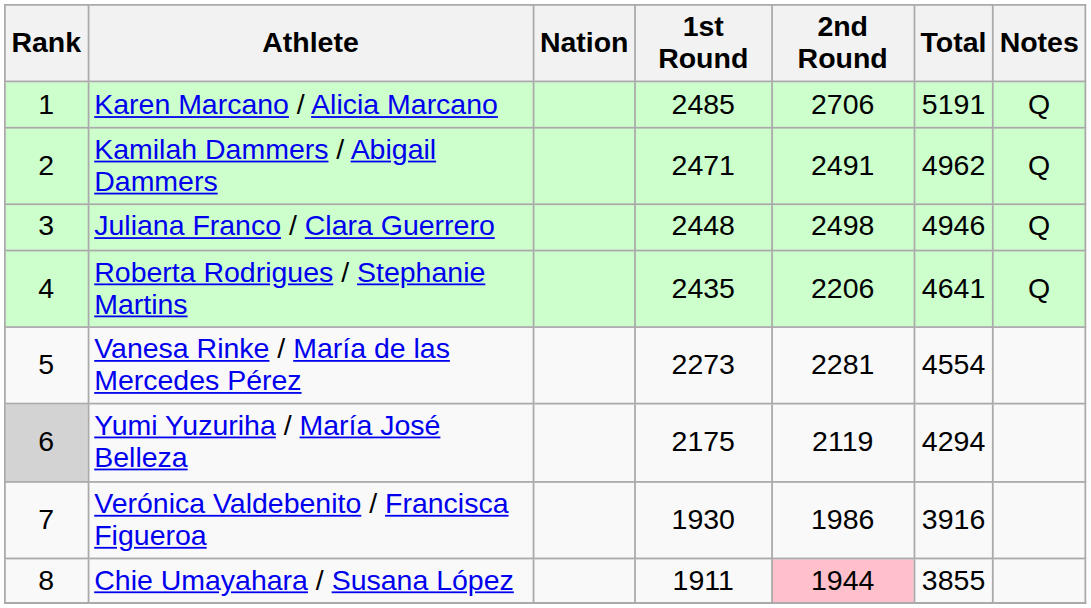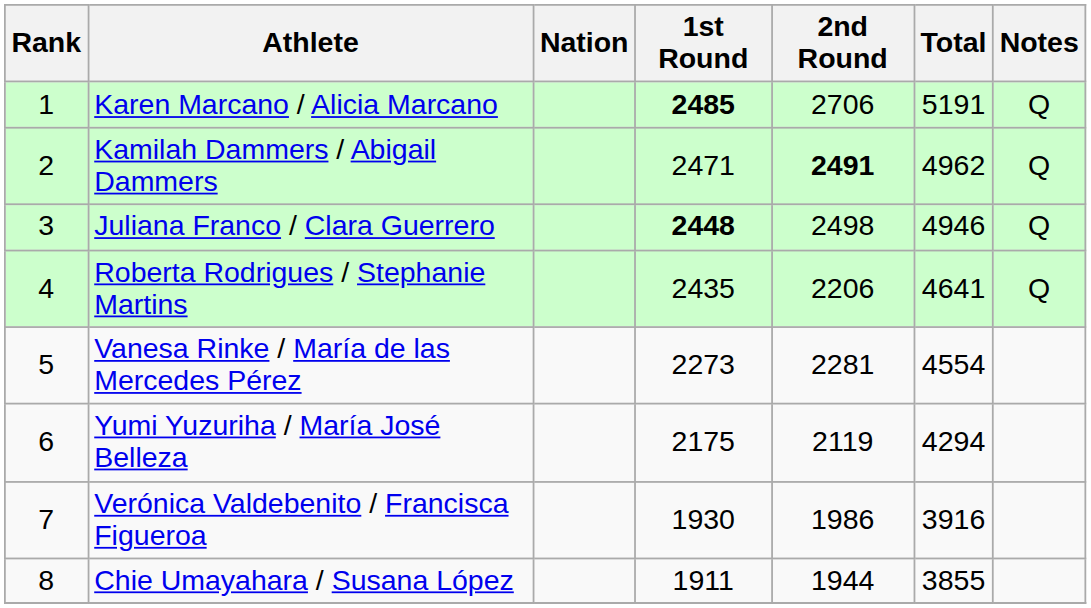(703, 104) normal -> (703, 104) bold
(843, 165) normal -> (843, 165) bold
(703, 226) normal -> (703, 226) bold
(46, 442) lightgrey background -> (46, 442) no background
(843, 580) pink background -> (843, 580) no background
